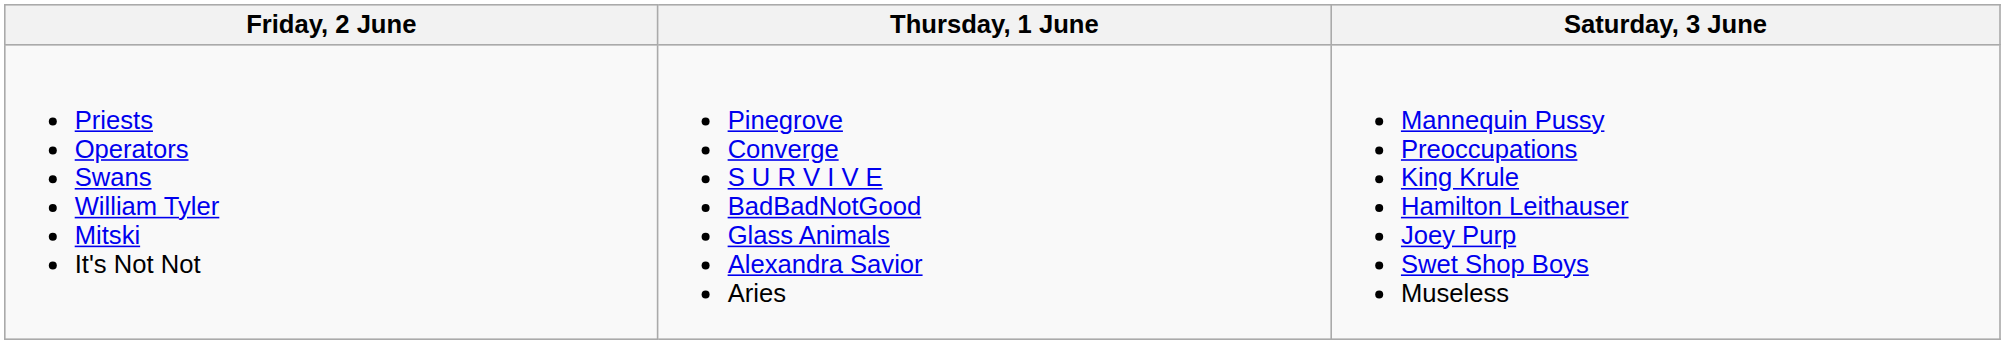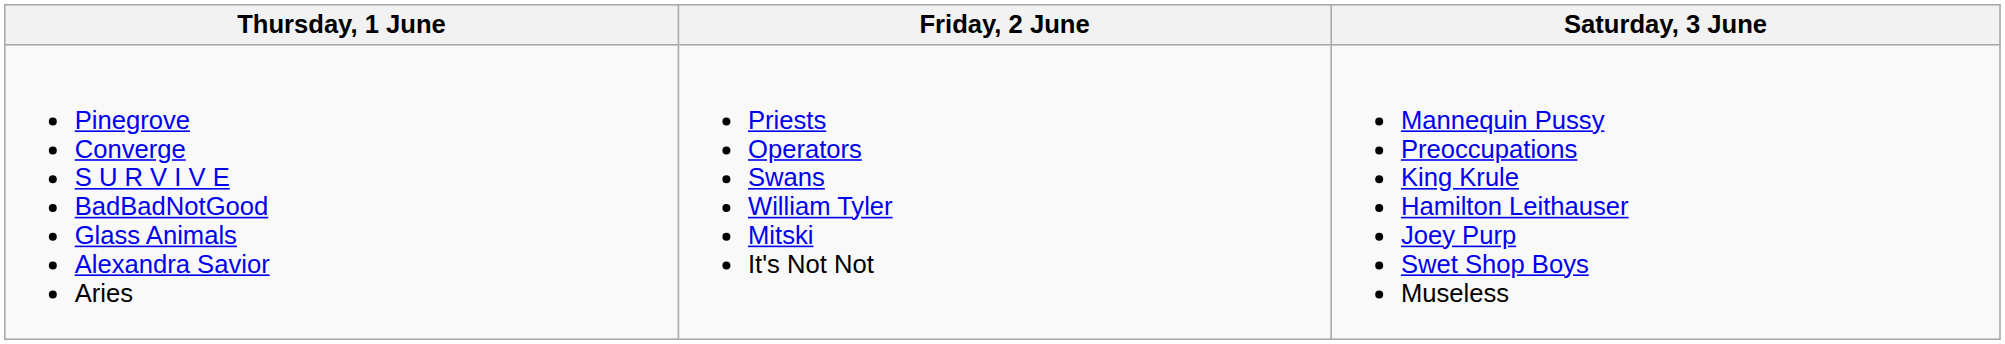columns swapped: (994, 24) <-> (331, 24)
